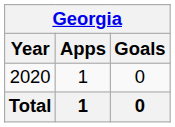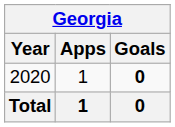(140, 77) normal -> (140, 77) bold
